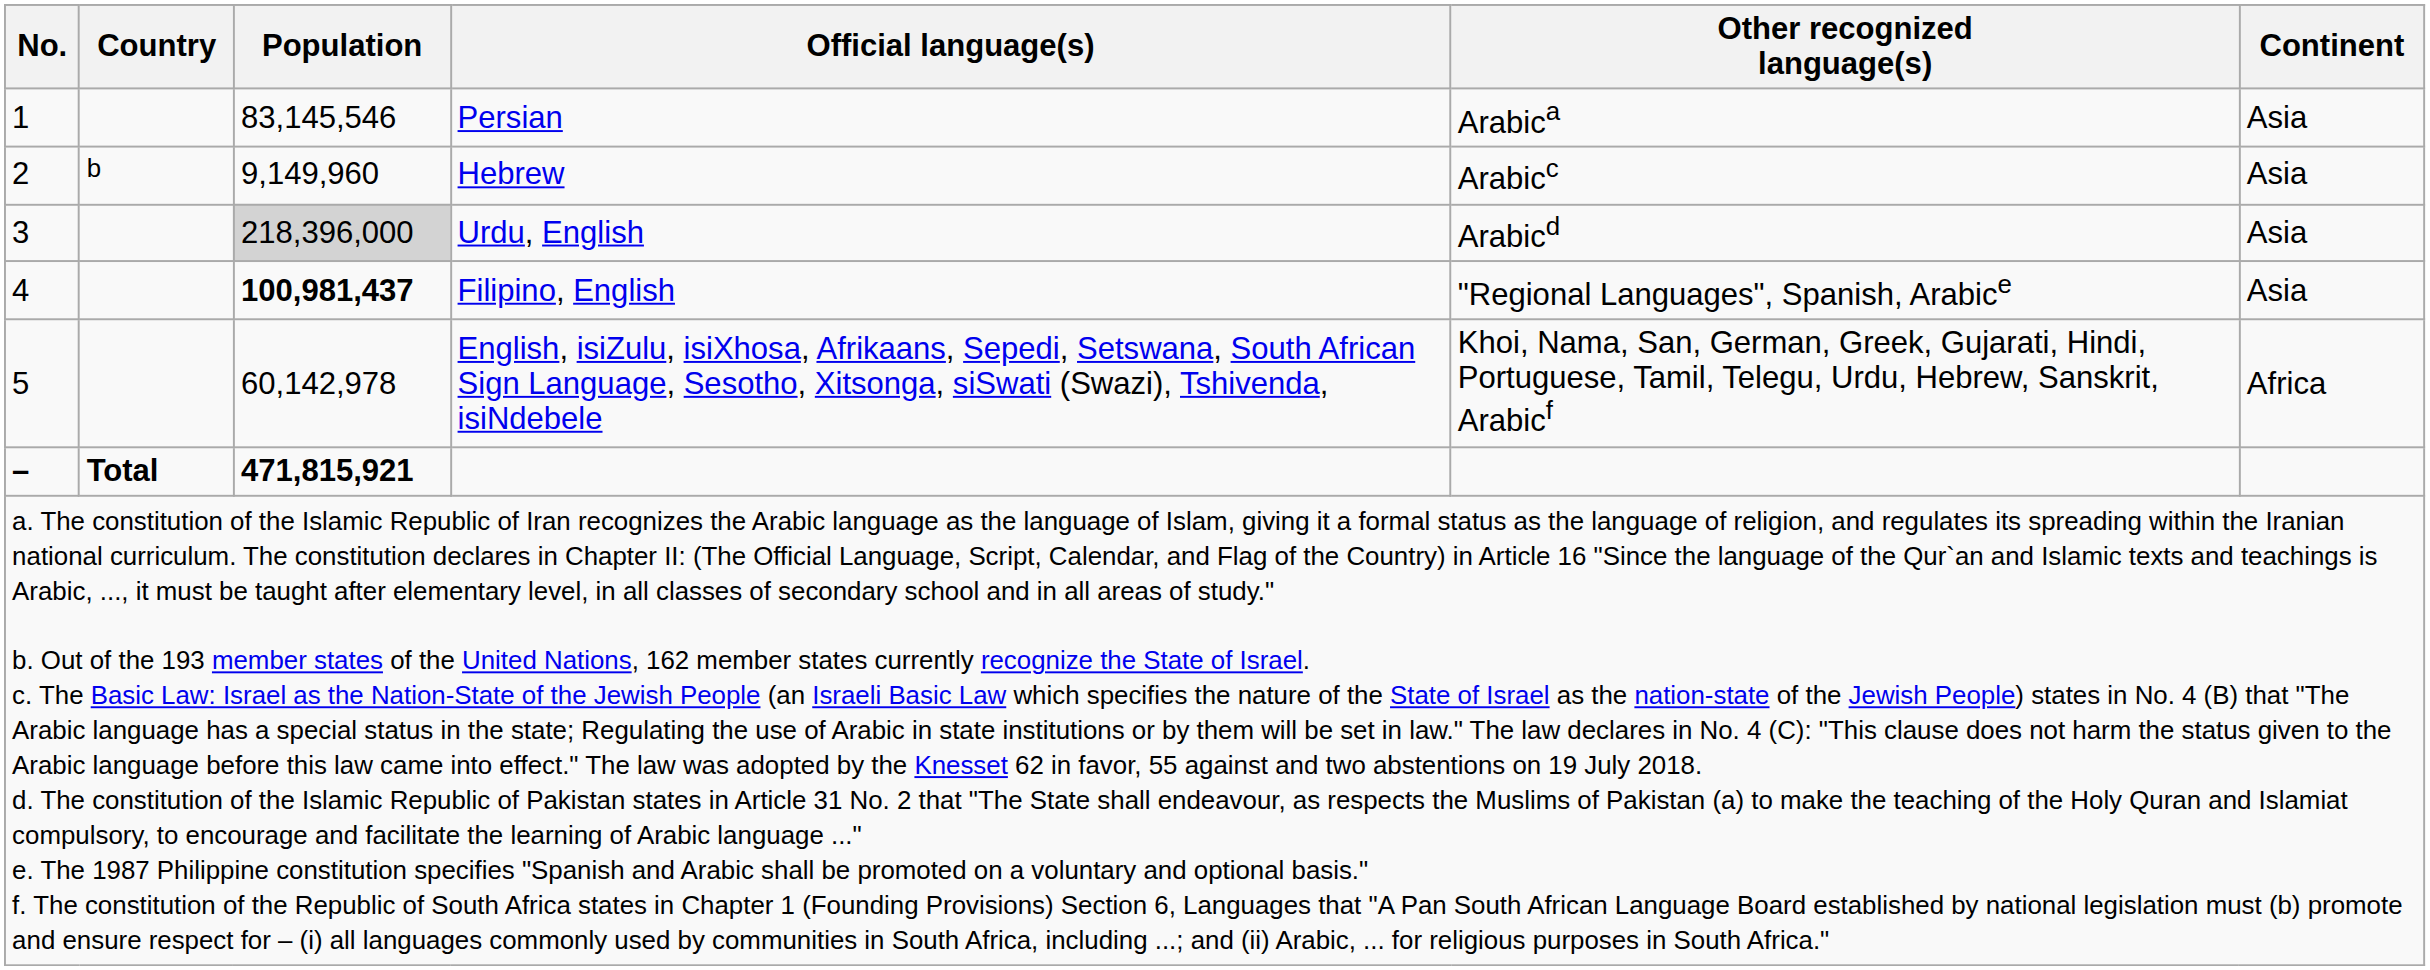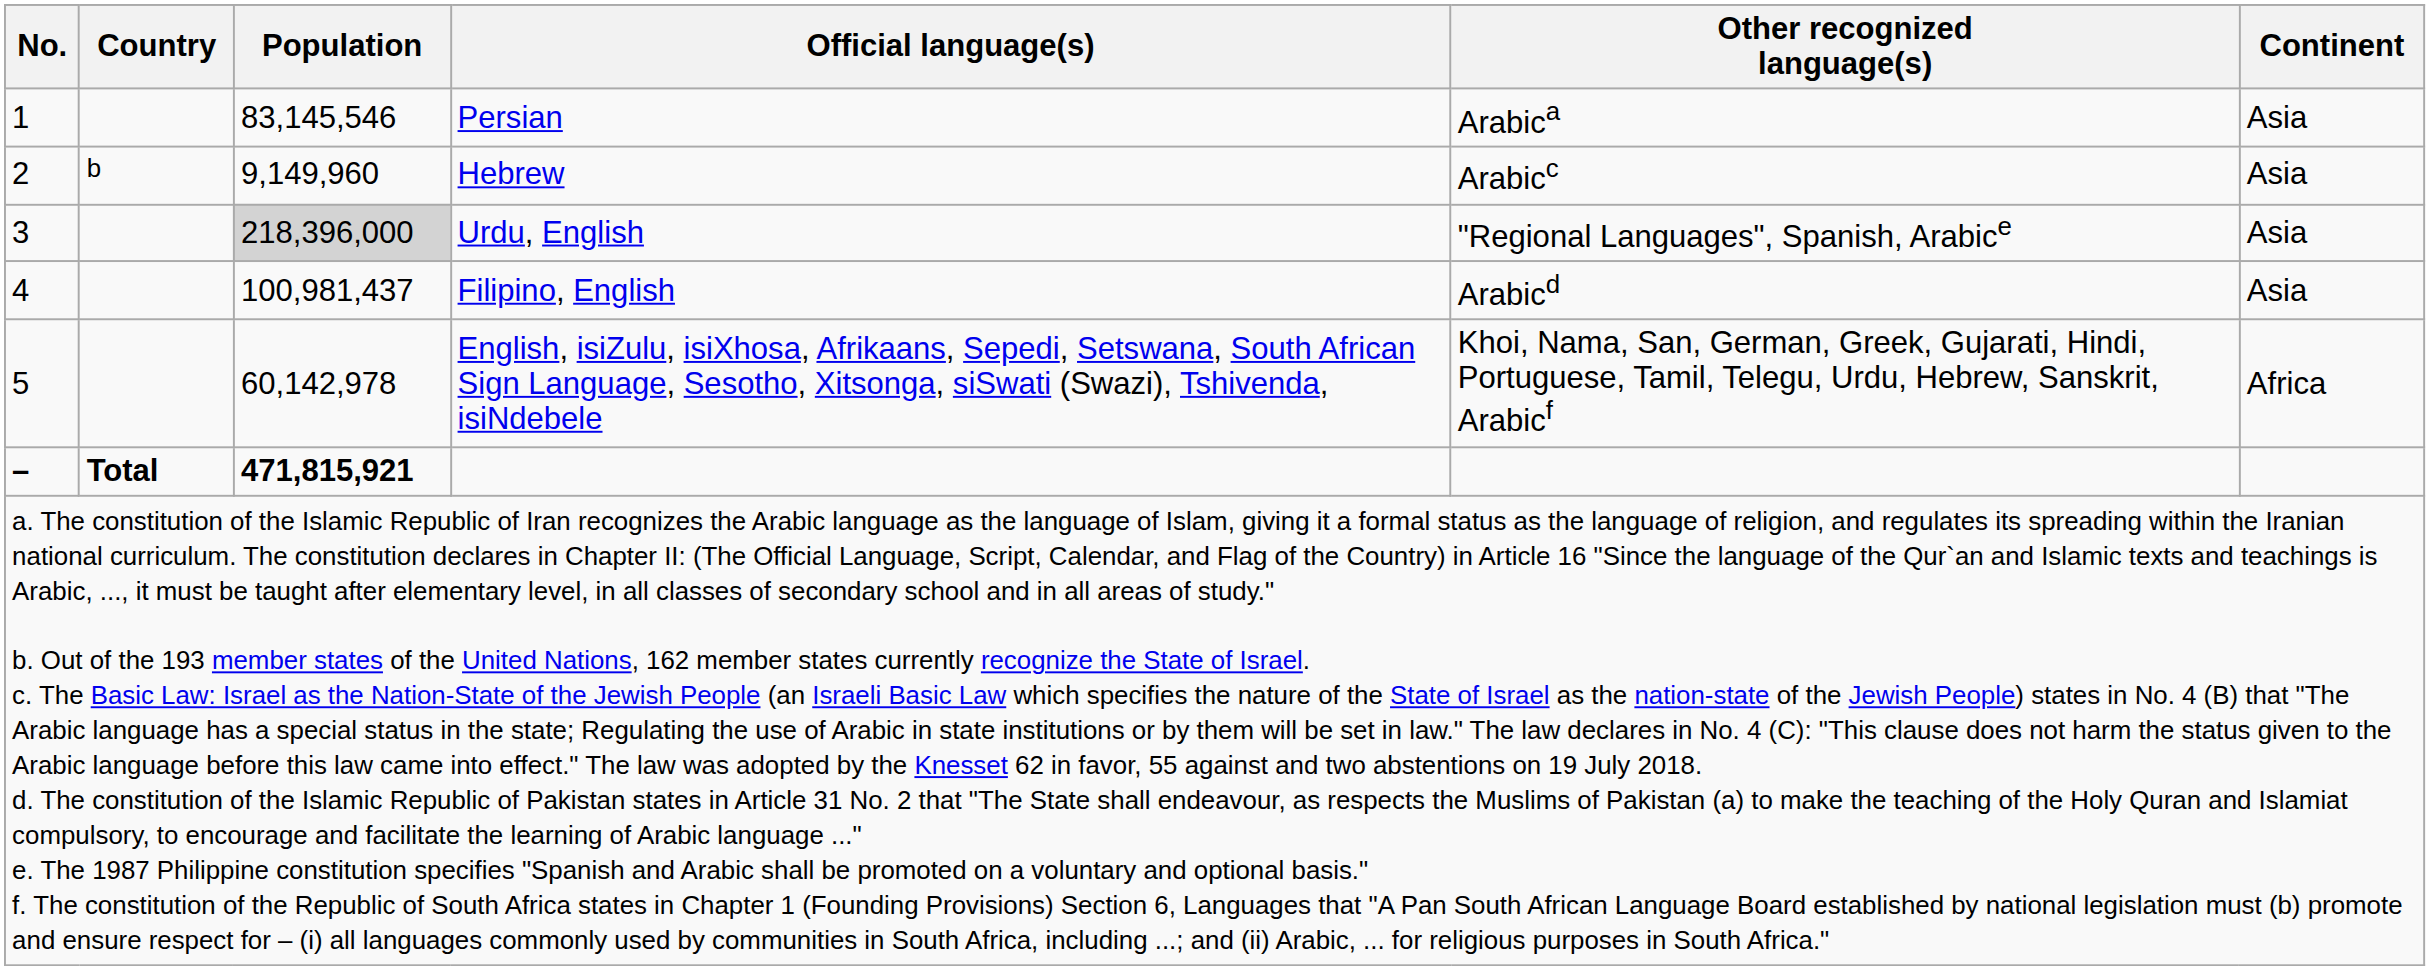(1509, 232) Arabicd -> (1735, 232) "Regional Languages", Spanish, Arabice
(327, 290) bold -> (327, 290) normal
(1735, 290) "Regional Languages", Spanish, Arabice -> (1509, 290) Arabicd
